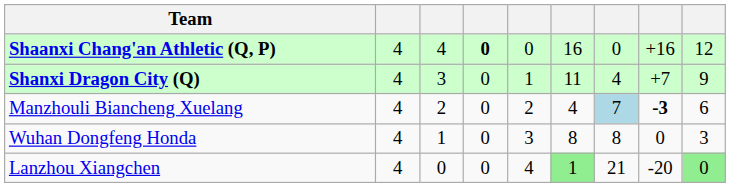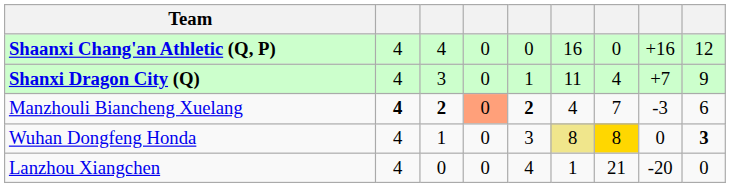(485, 49) bold -> (485, 49) normal
(398, 108) normal -> (398, 108) bold
(442, 108) normal -> (442, 108) bold
(485, 108) no background -> (485, 108) lightsalmon background
(529, 108) normal -> (529, 108) bold
(616, 108) lightblue background -> (616, 108) no background
(660, 108) bold -> (660, 108) normal
(573, 138) no background -> (573, 138) khaki background
(616, 138) no background -> (616, 138) gold background
(704, 138) normal -> (704, 138) bold
(573, 167) lightgreen background -> (573, 167) no background
(704, 167) lightgreen background -> (704, 167) no background
